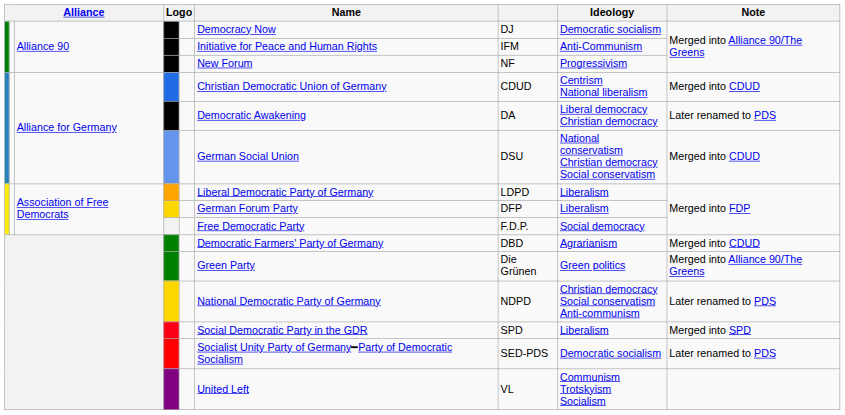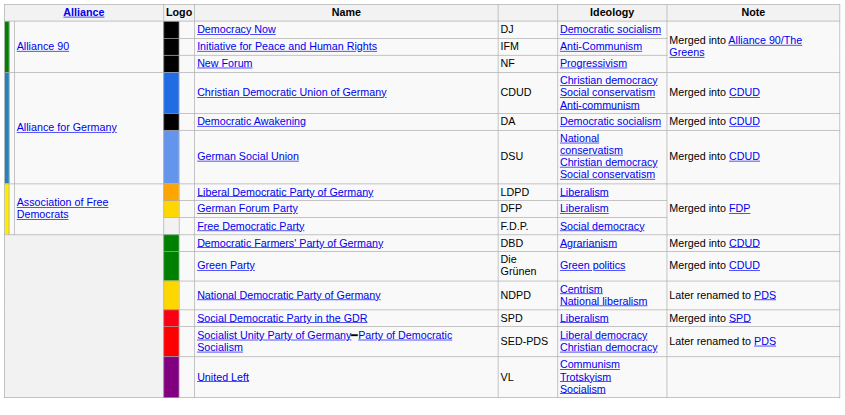(604, 87) Centrism National liberalism -> (609, 93) Christian democracy Social conservatism Anti-communism
(609, 116) Liberal democracy Christian democracy -> (611, 122) Democratic socialism
(723, 116) Later renamed to PDS -> (715, 122) Merged into CDUD
(736, 266) Merged into Alliance 90/The Greens -> (715, 266) Merged into CDUD
(609, 301) Christian democracy Social conservatism Anti-communism -> (604, 295) Centrism National liberalism
(611, 353) Democratic socialism -> (609, 341) Liberal democracy Christian democracy
